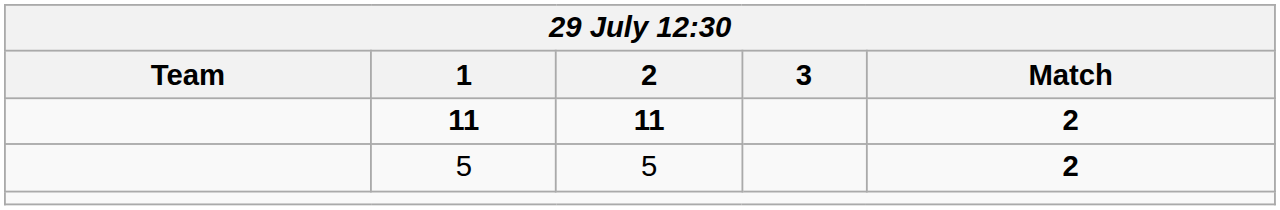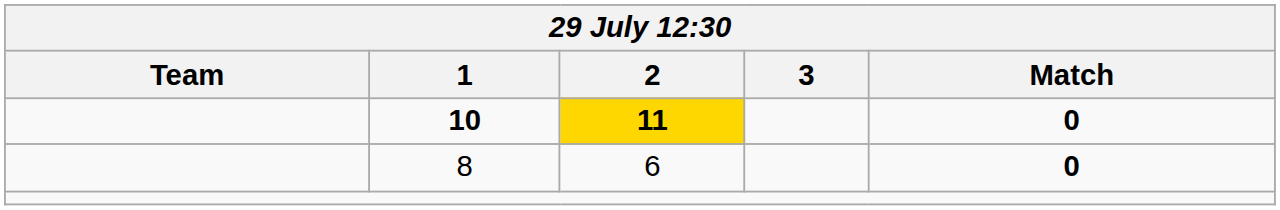(464, 120) 11 -> (465, 120) 10
(649, 120) no background -> (652, 120) gold background
(1071, 120) 2 -> (1072, 120) 0
(464, 167) 5 -> (465, 167) 8
(649, 167) 5 -> (652, 167) 6
(1071, 167) 2 -> (1072, 167) 0
